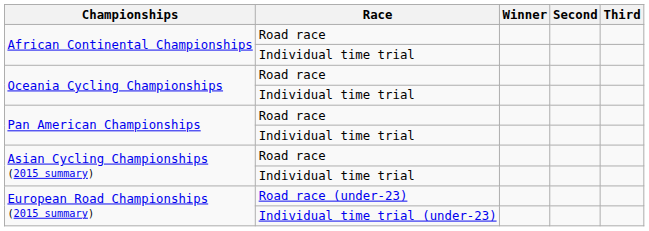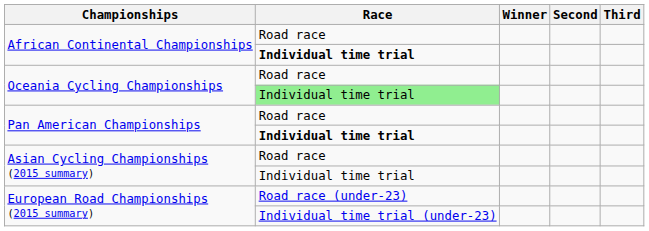(337, 55) normal -> (337, 55) bold
(337, 95) no background -> (337, 95) lightgreen background
(337, 135) normal -> (337, 135) bold
